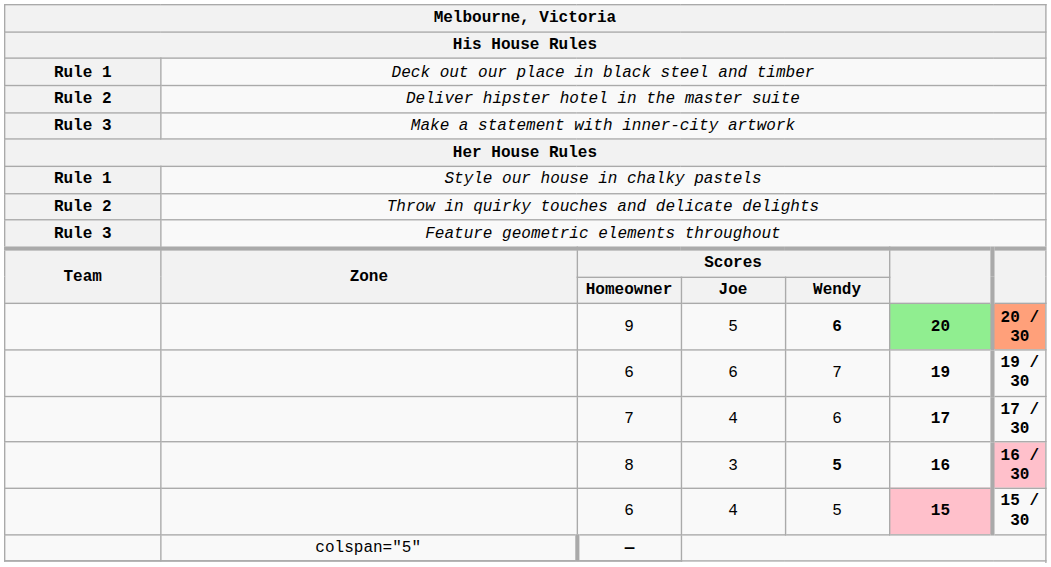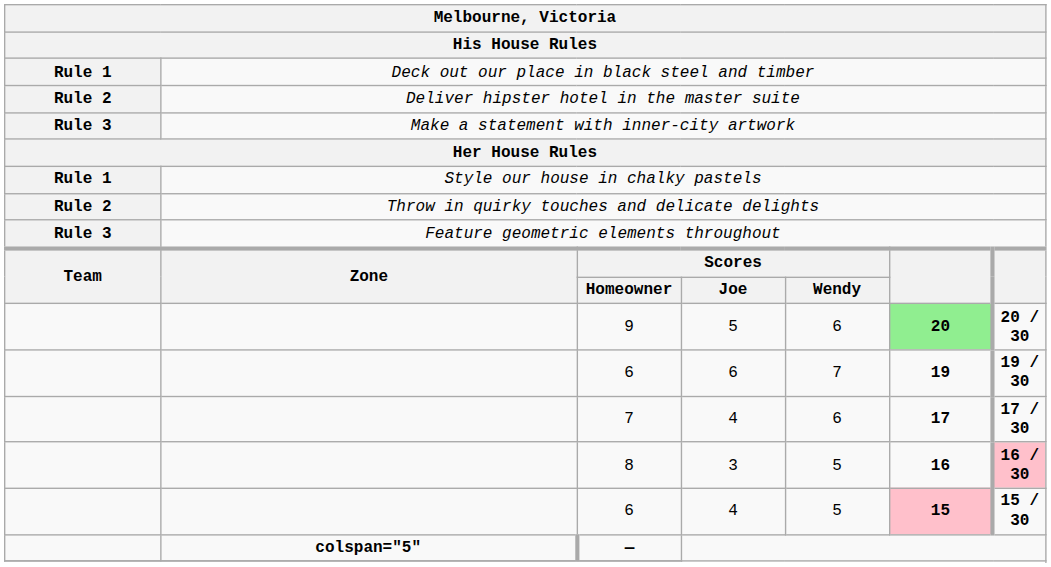(837, 326) bold -> (837, 326) normal
(1020, 326) lightsalmon background -> (1020, 326) no background
(837, 465) bold -> (837, 465) normal
(368, 547) normal -> (368, 547) bold
